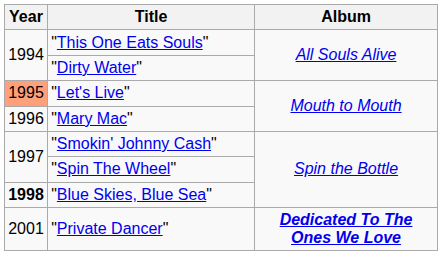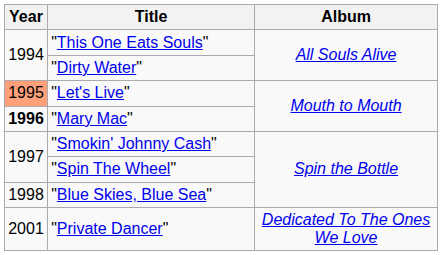(26, 118) normal -> (26, 118) bold
(26, 194) bold -> (26, 194) normal
(346, 229) bold -> (346, 229) normal
